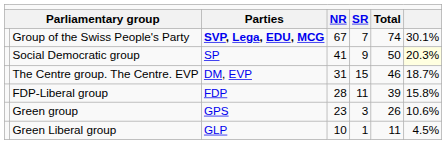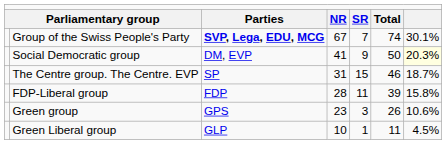(212, 56) SP -> (228, 56) DM, EVP
(228, 74) DM, EVP -> (212, 74) SP
